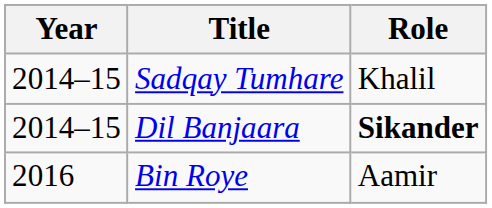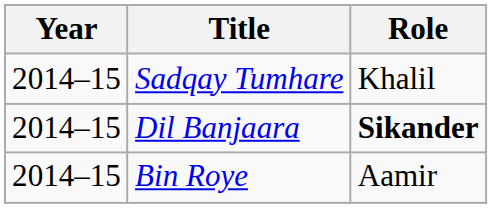(43, 176) 2016 -> (66, 176) 2014–15
